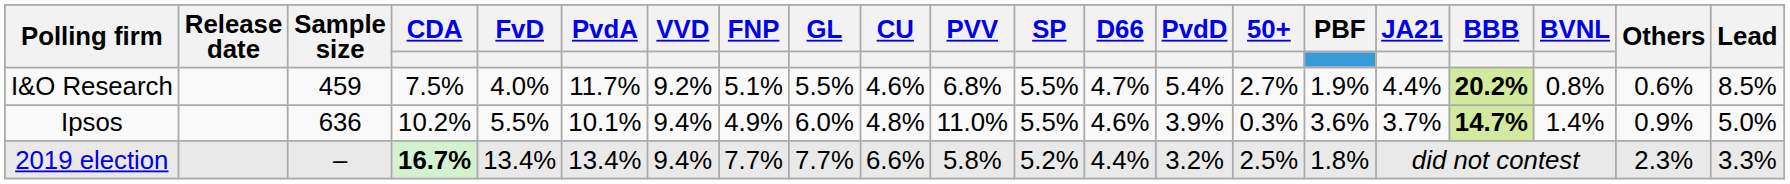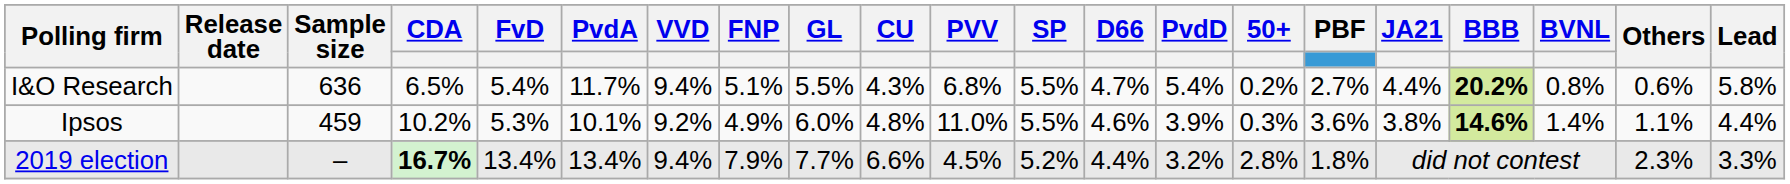(340, 86) 459 -> (340, 86) 636
(435, 86) 7.5% -> (435, 86) 6.5%
(520, 86) 4.0% -> (520, 86) 5.4%
(683, 86) 9.2% -> (683, 86) 9.4%
(895, 86) 4.6% -> (895, 86) 4.3%
(1269, 86) 2.7% -> (1269, 86) 0.2%
(1340, 86) 1.9% -> (1340, 86) 2.7%
(1747, 86) 8.5% -> (1747, 86) 5.8%
(340, 123) 636 -> (340, 123) 459
(520, 123) 5.5% -> (520, 123) 5.3%
(683, 123) 9.4% -> (683, 123) 9.2%
(1412, 123) 3.7% -> (1412, 123) 3.8%
(1491, 123) 14.7% -> (1491, 123) 14.6%
(1664, 123) 0.9% -> (1664, 123) 1.1%
(1747, 123) 5.0% -> (1747, 123) 4.4%
(754, 160) 7.7% -> (754, 160) 7.9%
(972, 160) 5.8% -> (972, 160) 4.5%
(1269, 160) 2.5% -> (1269, 160) 2.8%
